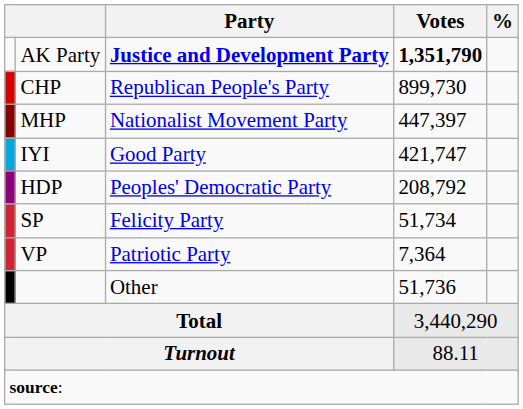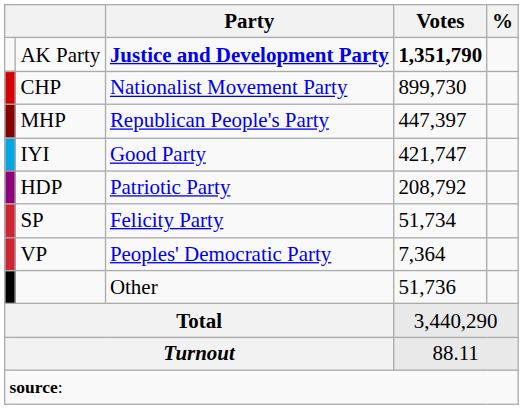(219, 87) Republican People's Party -> (229, 87) Nationalist Movement Party
(229, 120) Nationalist Movement Party -> (219, 120) Republican People's Party
(221, 187) Peoples' Democratic Party -> (170, 187) Patriotic Party
(170, 253) Patriotic Party -> (221, 253) Peoples' Democratic Party
